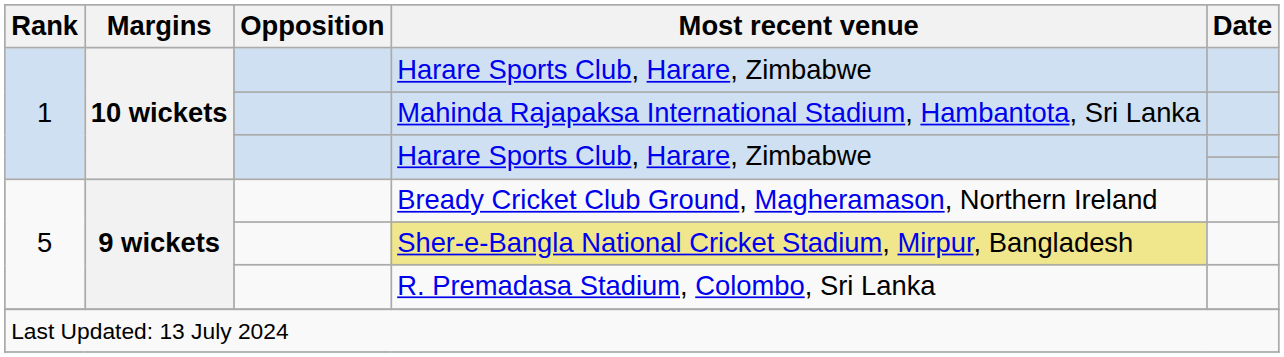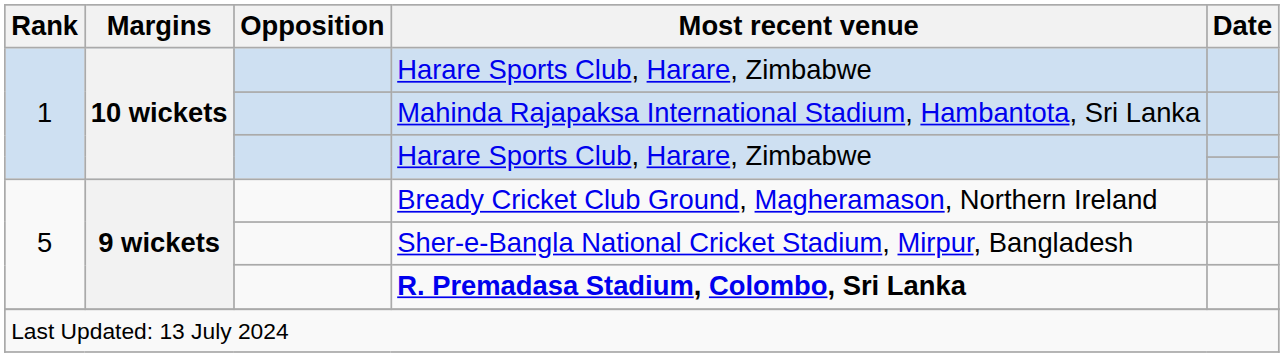(765, 243) khaki background -> (765, 243) no background
(666, 286) normal -> (682, 286) bold
